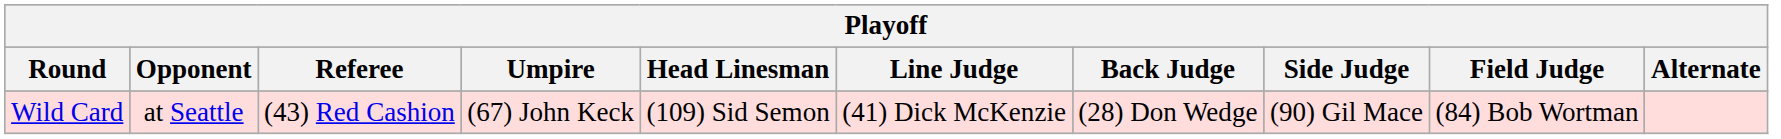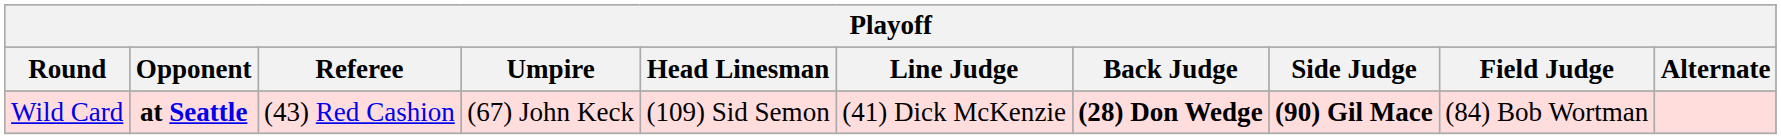(194, 111) normal -> (194, 111) bold
(1168, 111) normal -> (1171, 111) bold
(1346, 111) normal -> (1354, 111) bold
